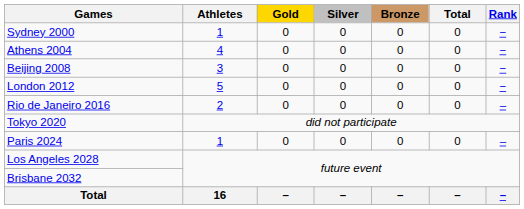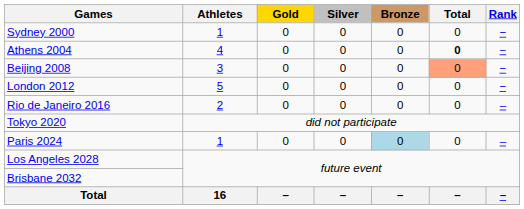(457, 50) normal -> (457, 50) bold
(457, 68) no background -> (457, 68) lightsalmon background
(400, 141) no background -> (400, 141) lightblue background
